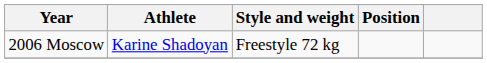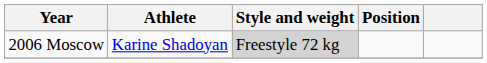(288, 44) no background -> (288, 44) lightgrey background
